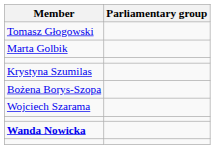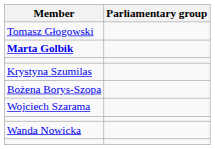(37, 48) normal -> (40, 48) bold
(46, 130) bold -> (44, 130) normal
